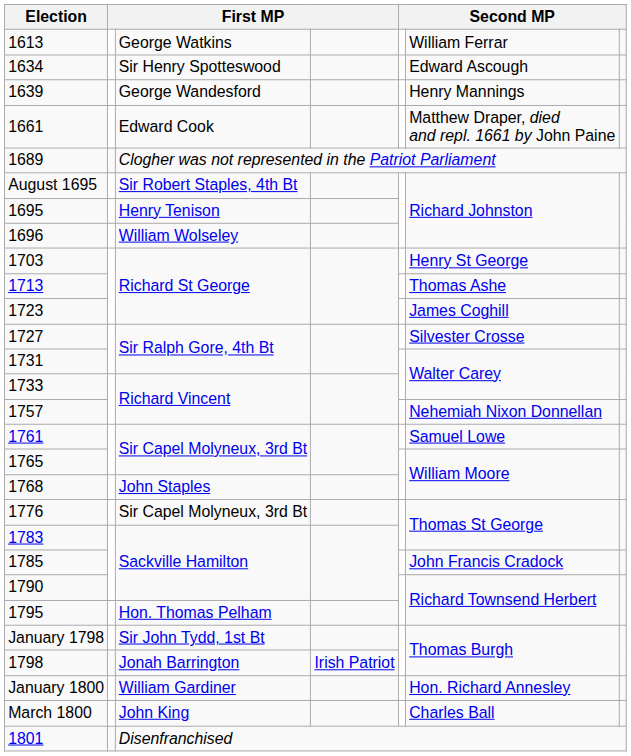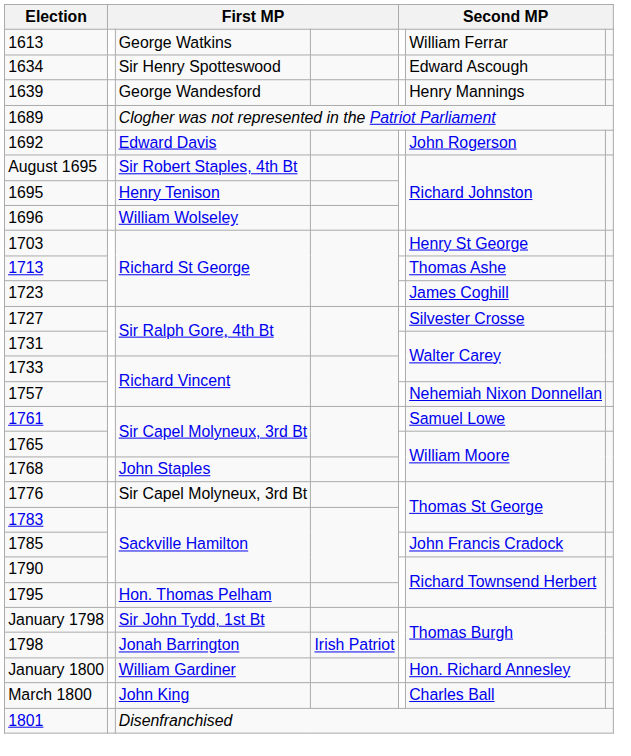- row: (26, 126)
+ row: (26, 142)
